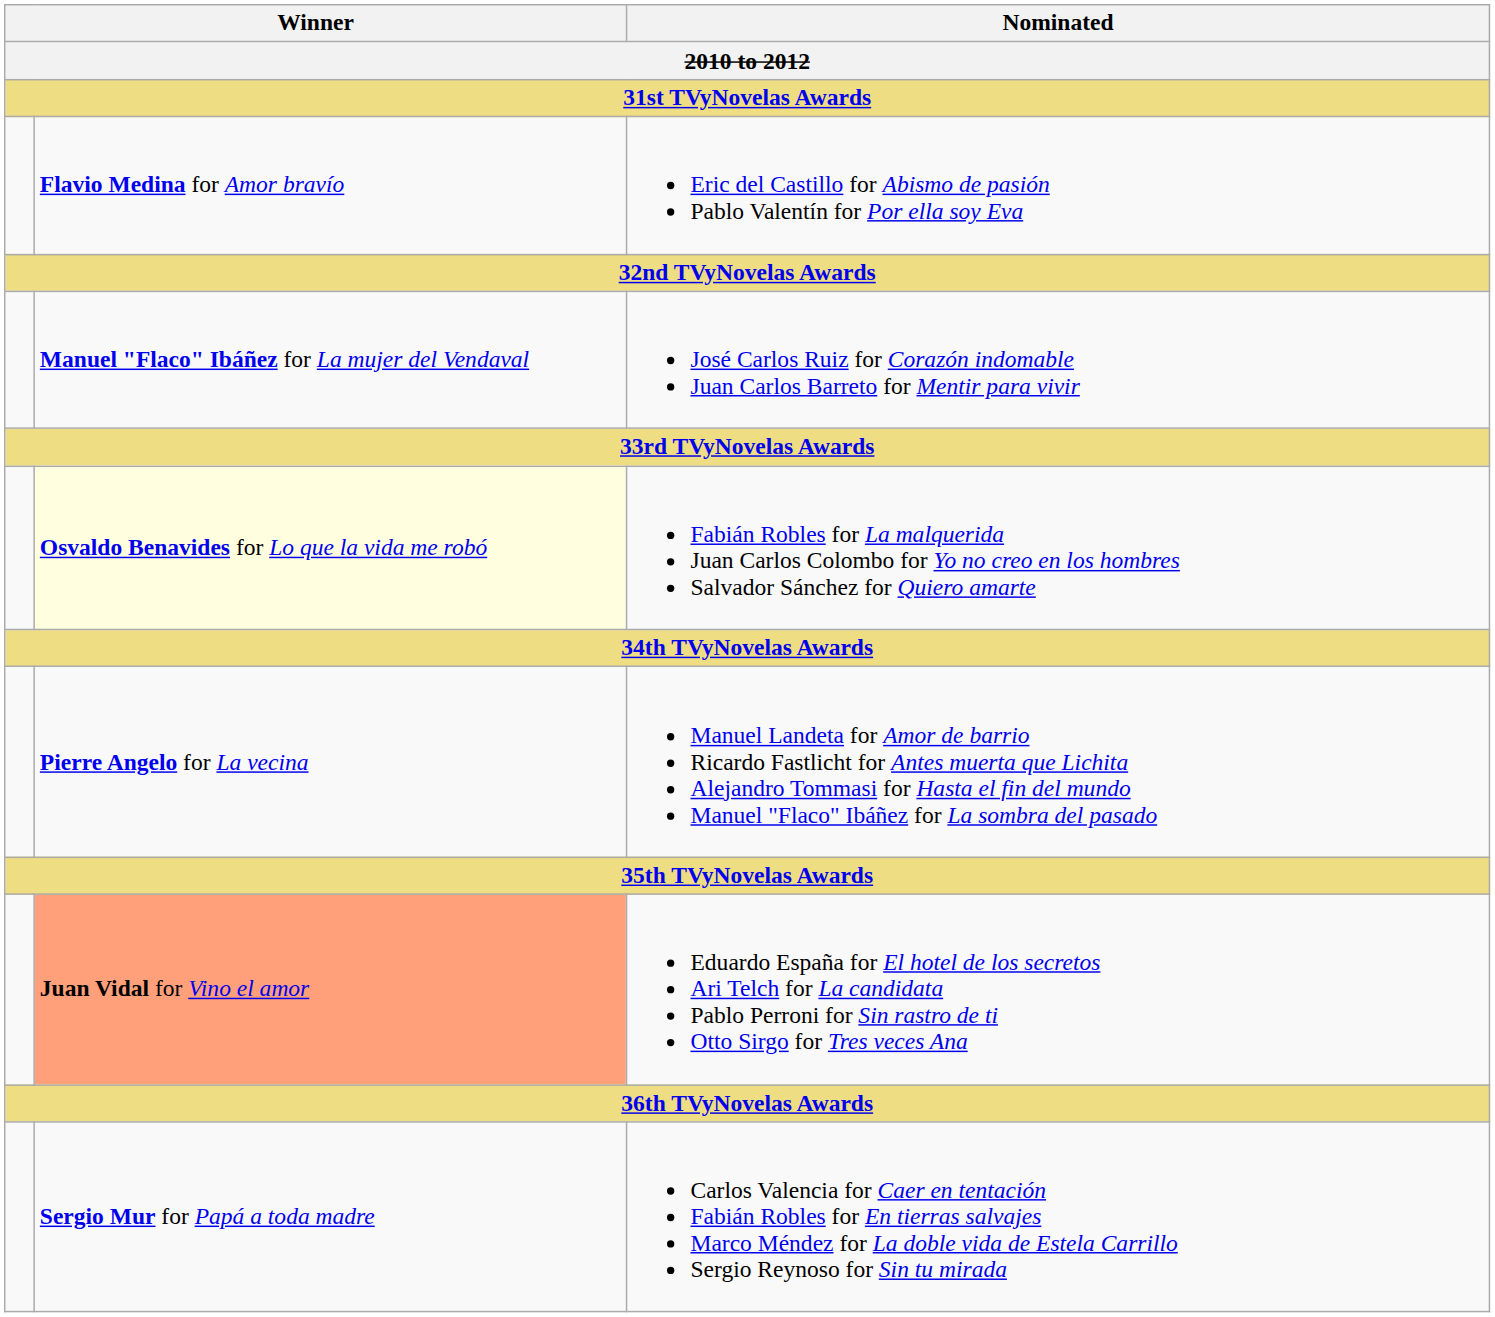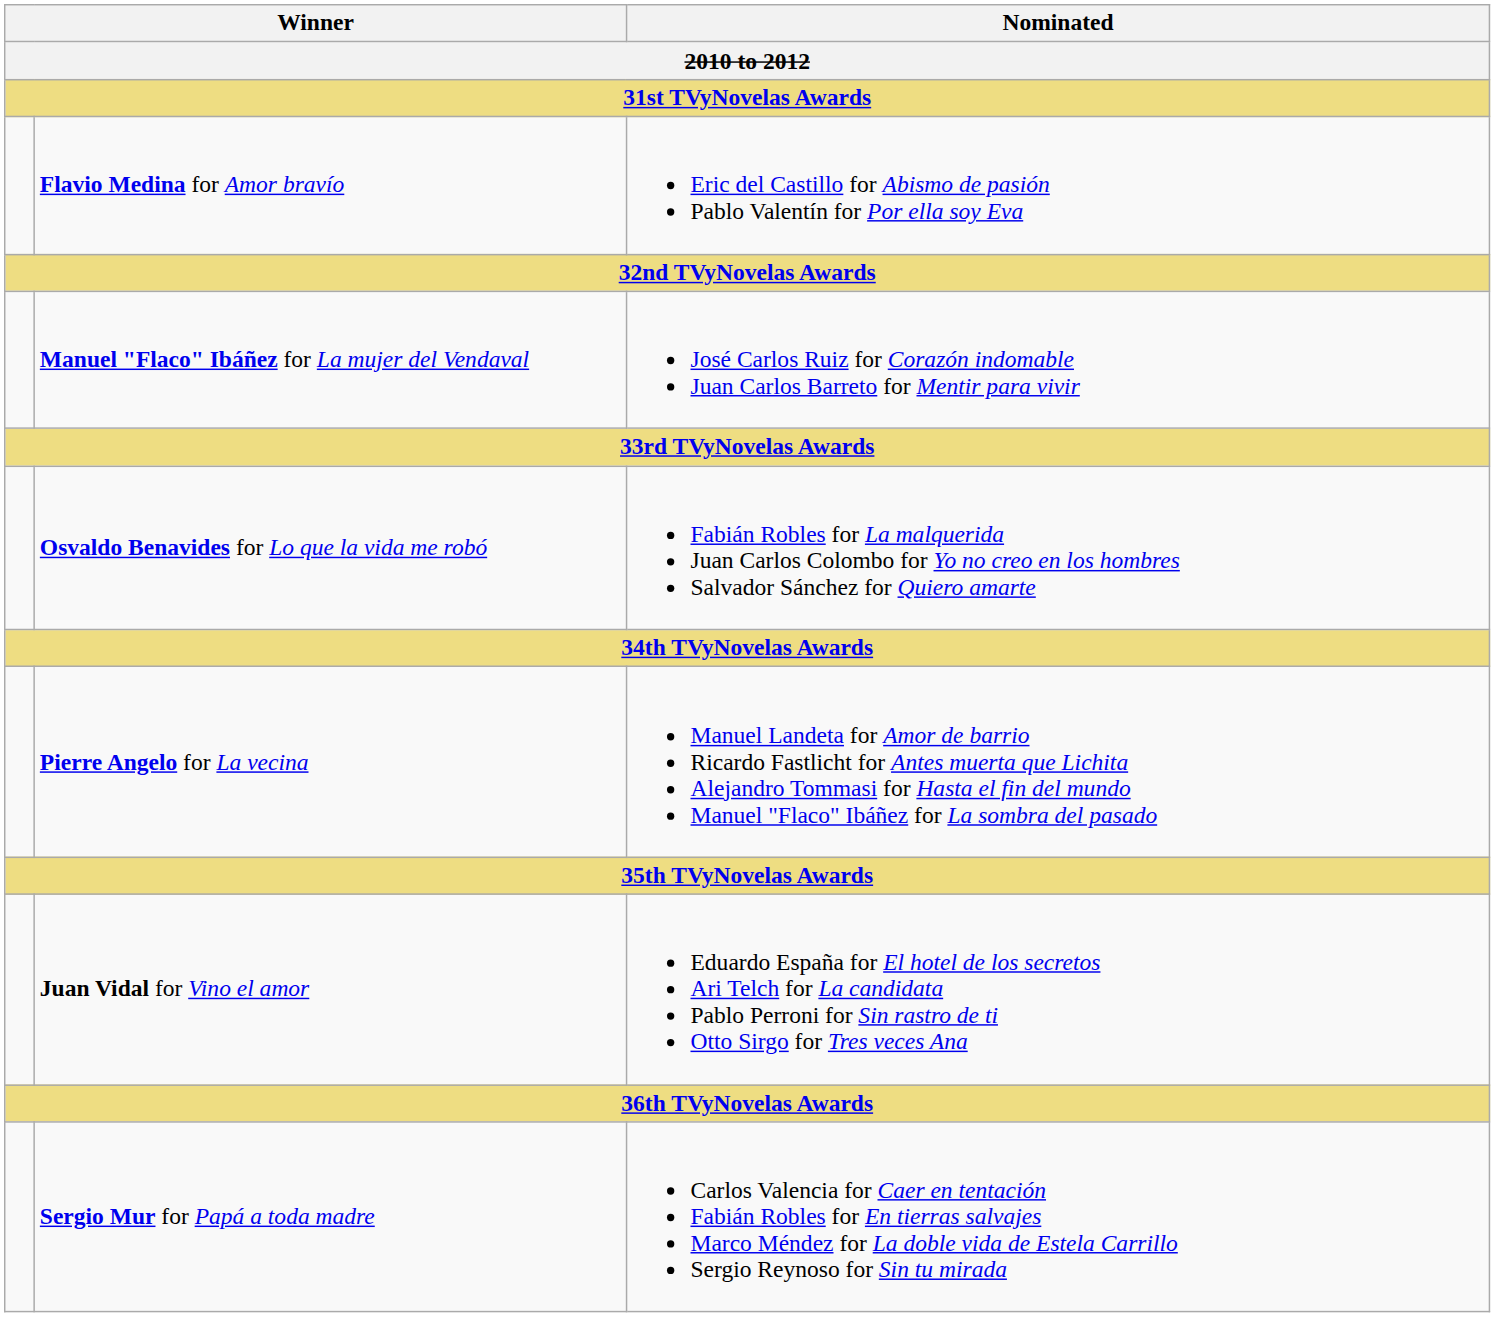(264, 547) lightyellow background -> (264, 547) no background
(175, 989) lightsalmon background -> (175, 989) no background
